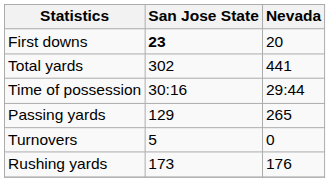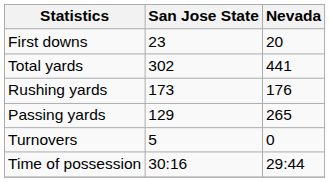(157, 41) bold -> (157, 41) normal
rows swapped: (58, 164) <-> (75, 90)
